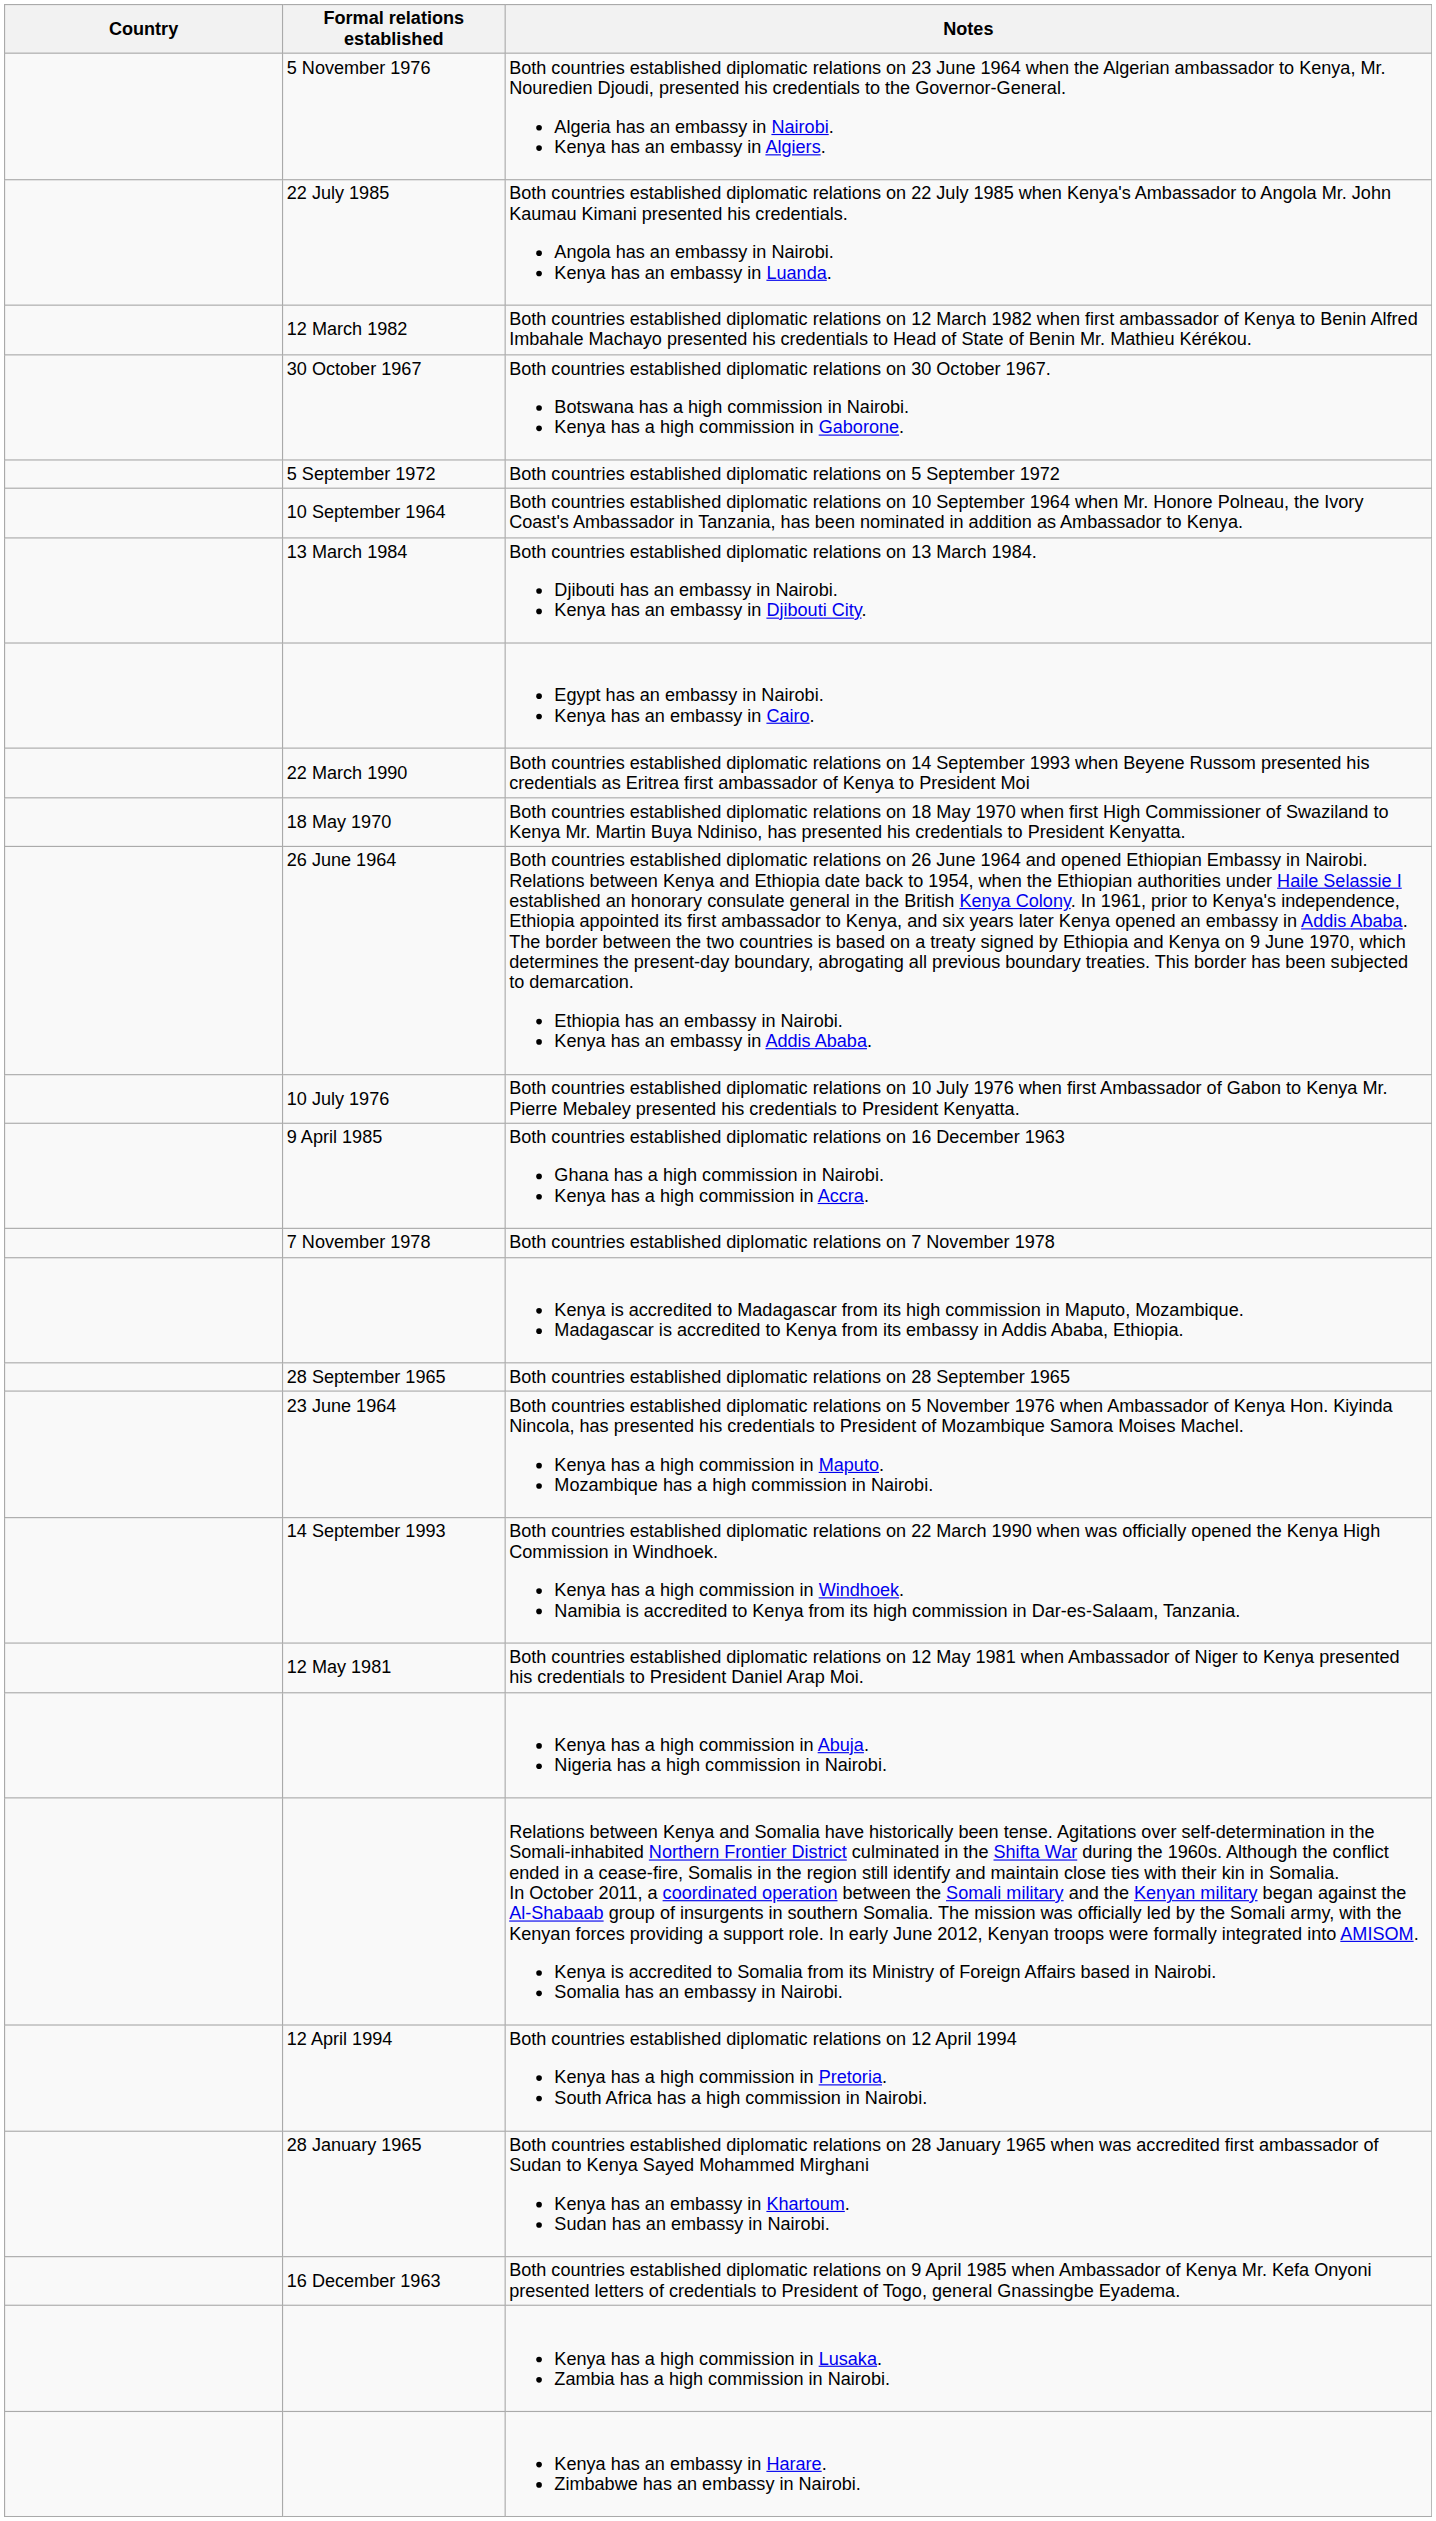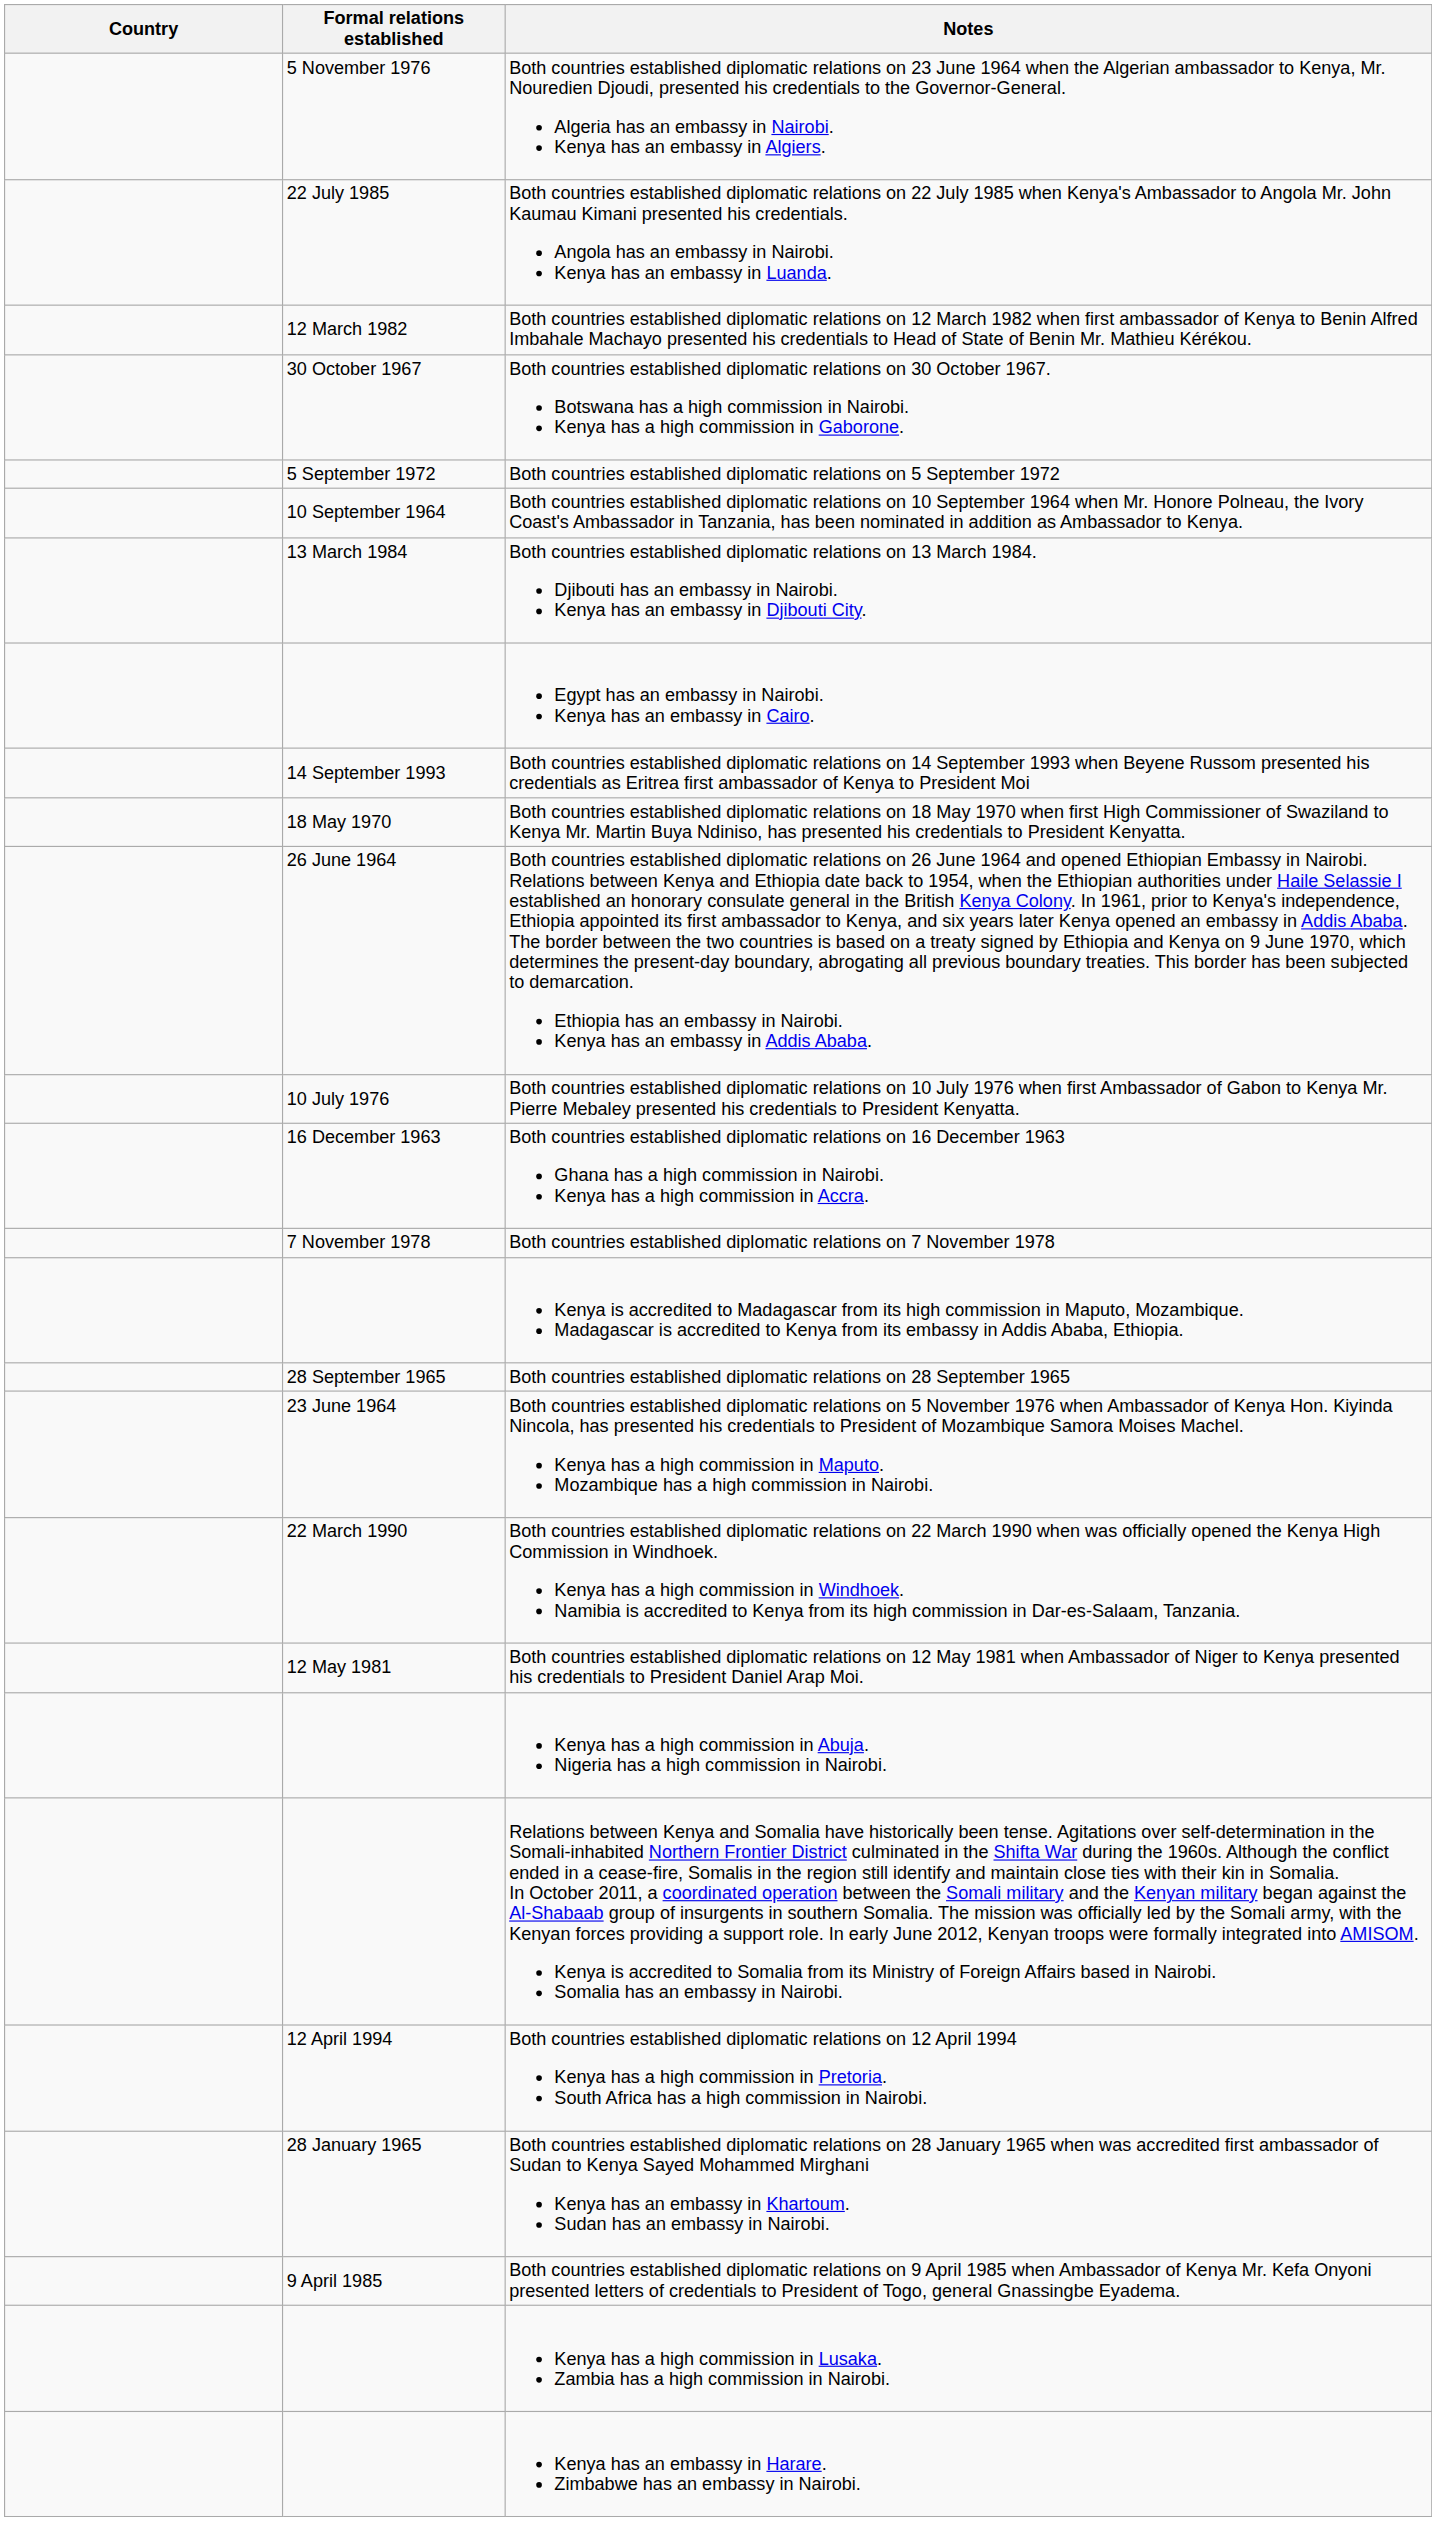(347, 772) 22 March 1990 -> (366, 772) 14 September 1993
(334, 1137) 9 April 1985 -> (364, 1137) 16 December 1963
(366, 1531) 14 September 1993 -> (347, 1531) 22 March 1990
(364, 2281) 16 December 1963 -> (334, 2281) 9 April 1985
